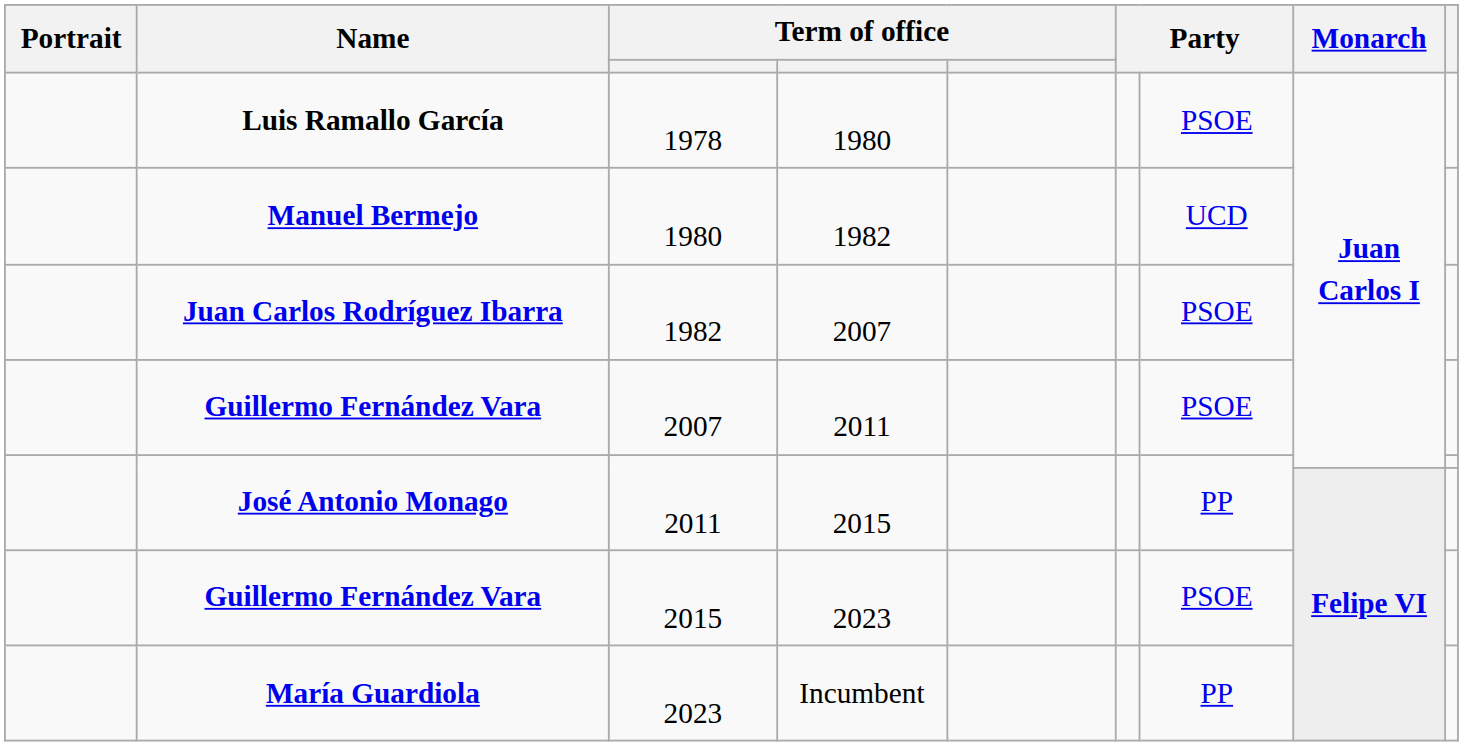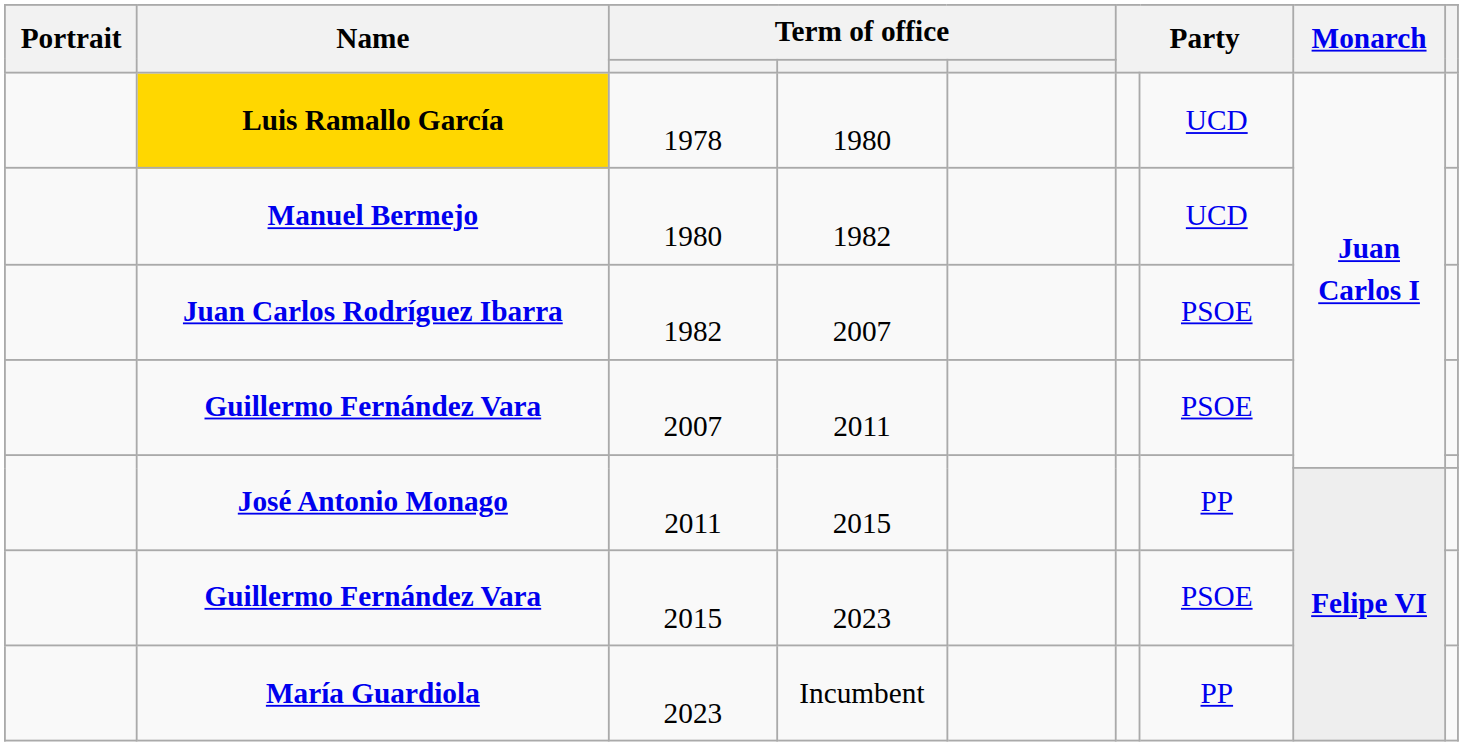(373, 119) no background -> (373, 119) gold background
(1217, 119) PSOE -> (1217, 119) UCD
